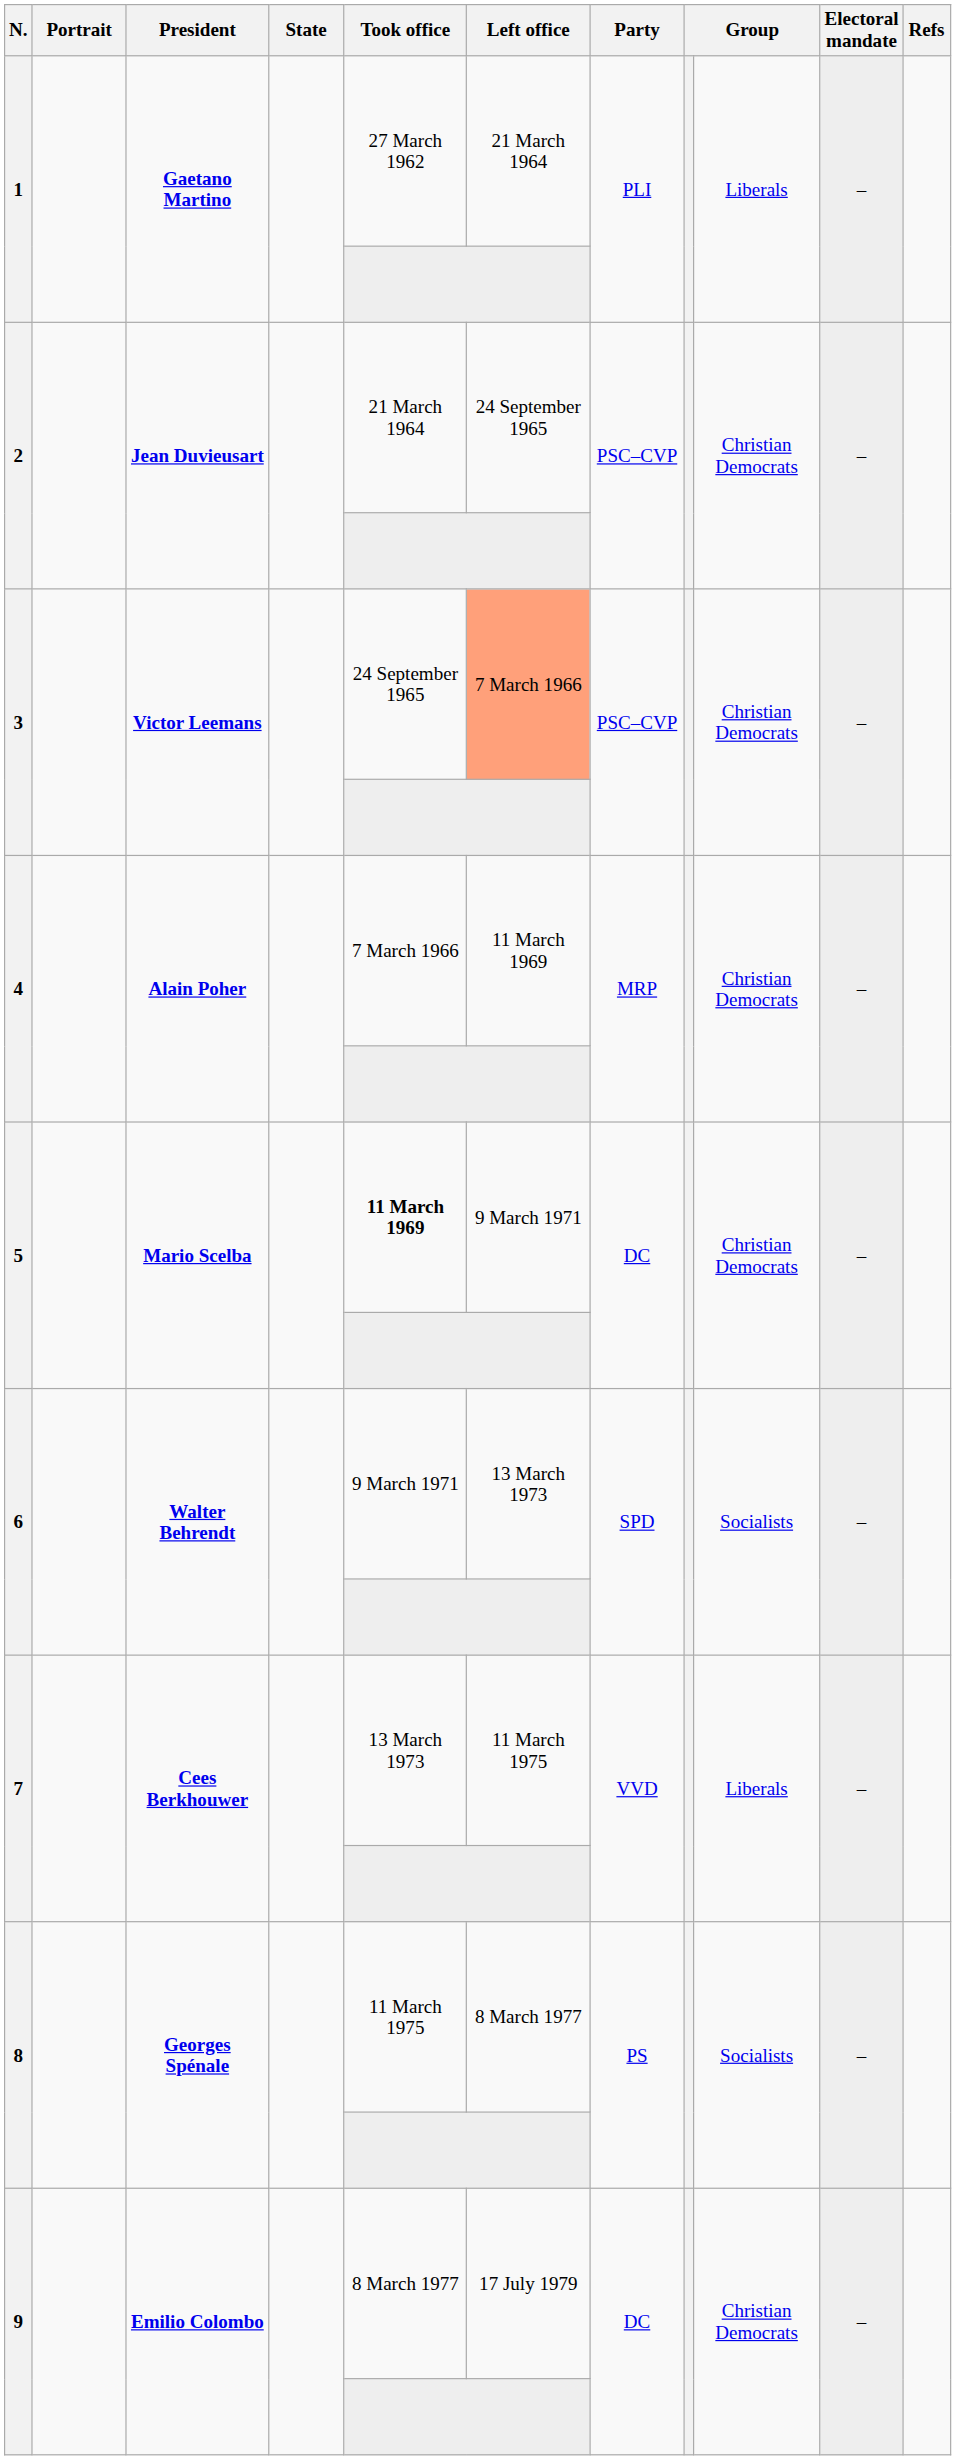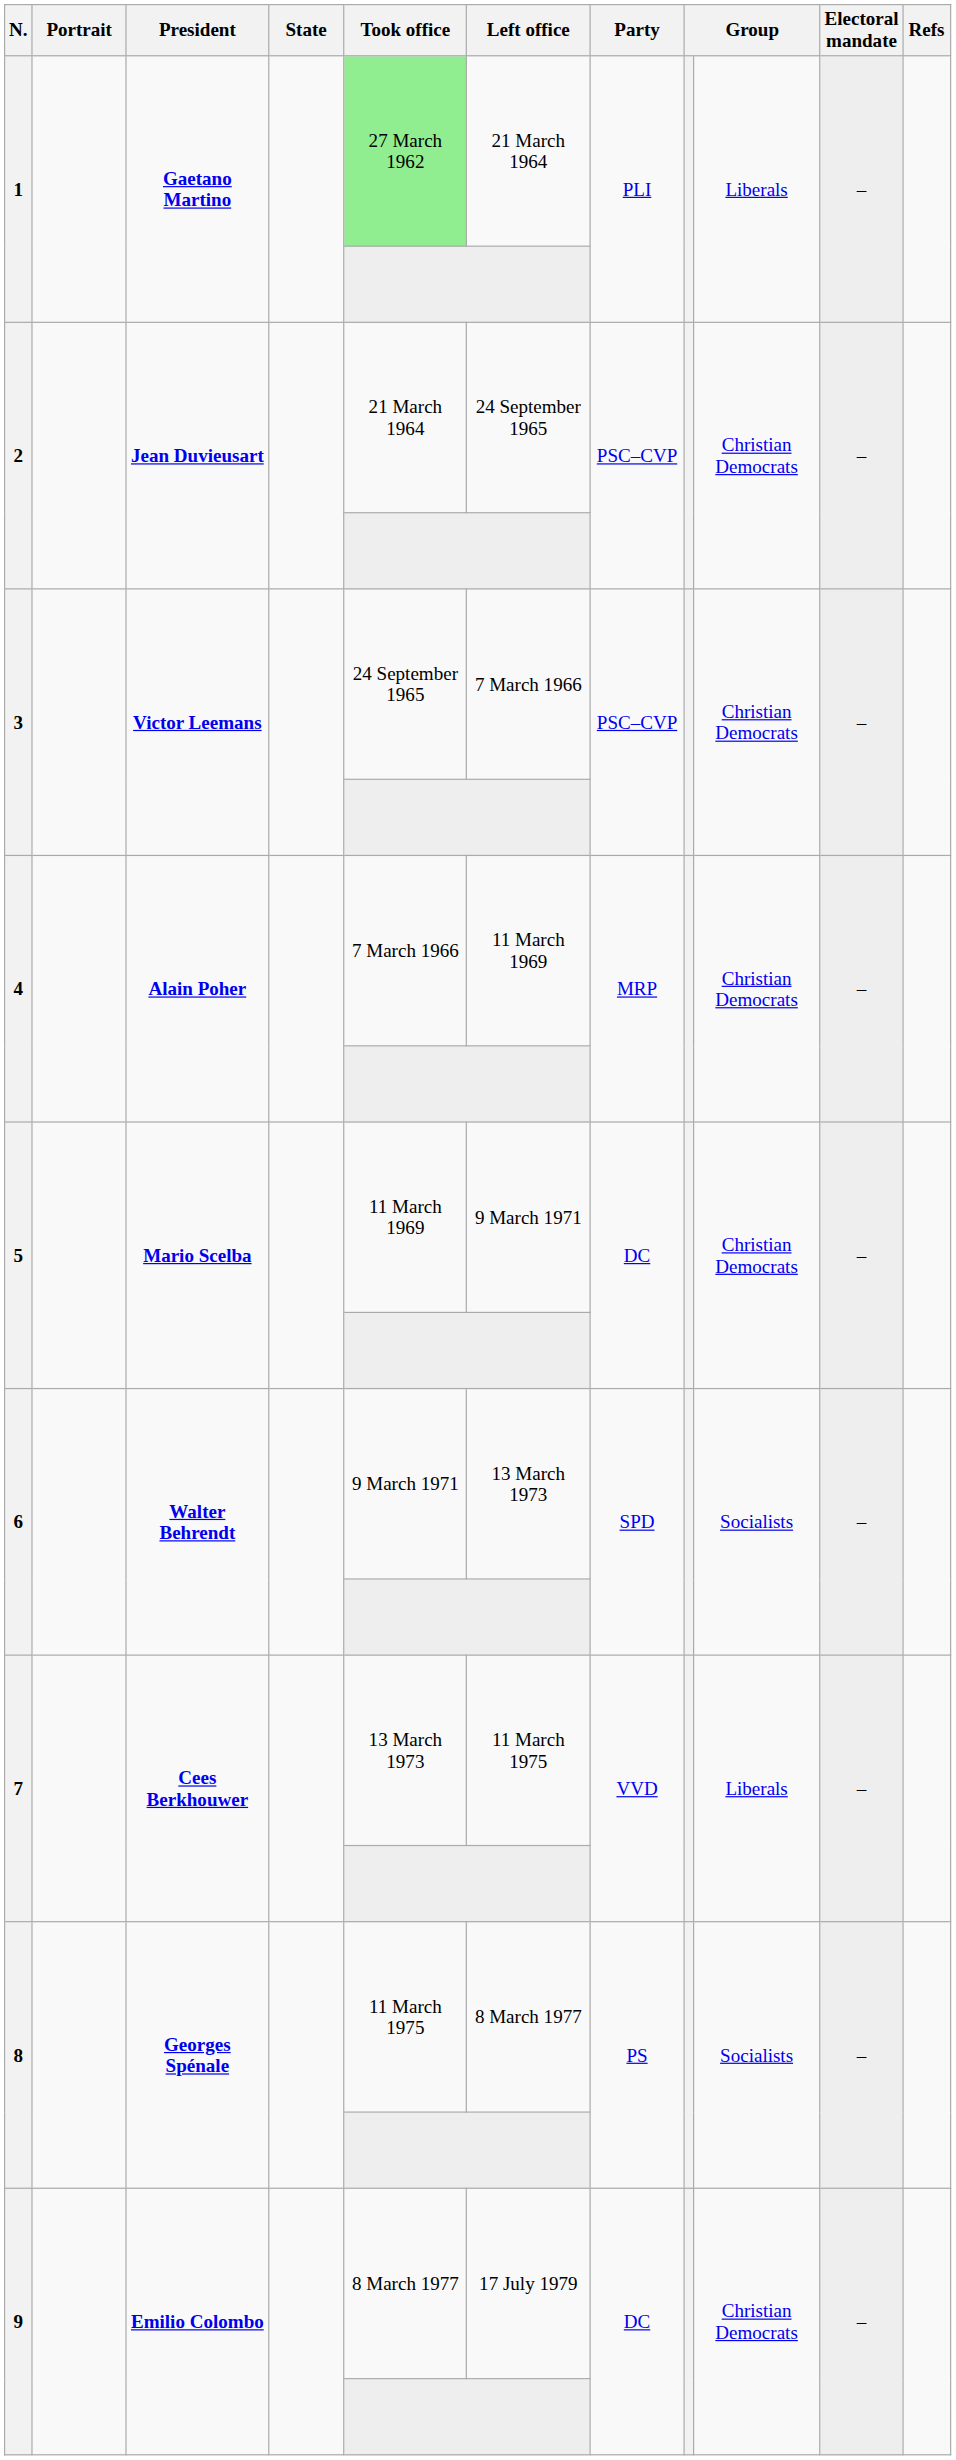(405, 151) no background -> (405, 151) lightgreen background
(528, 684) lightsalmon background -> (528, 684) no background
(405, 1217) bold -> (405, 1217) normal
